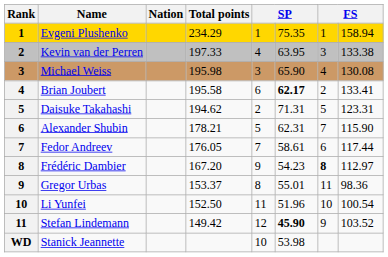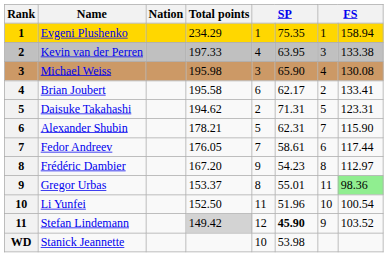(291, 90) bold -> (291, 90) normal
(323, 166) bold -> (323, 166) normal
(354, 185) no background -> (354, 185) lightgreen background
(205, 223) no background -> (205, 223) lightgrey background
